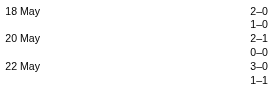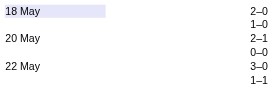(23, 11) no background -> (23, 11) lavender background
